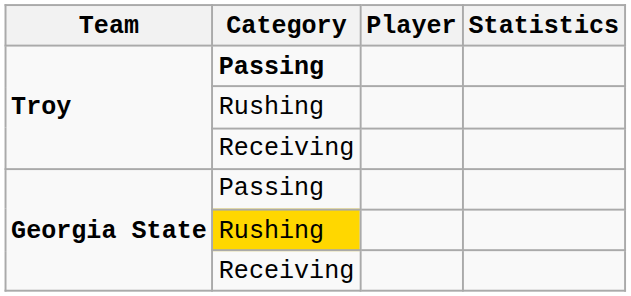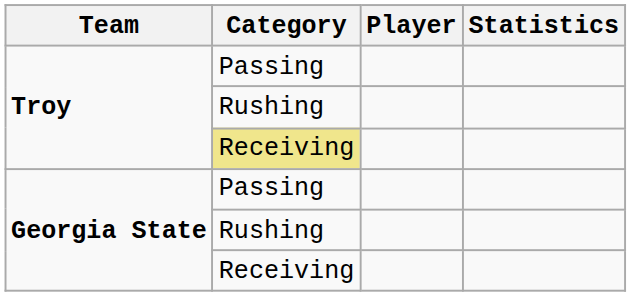(271, 66) bold -> (271, 66) normal
(287, 148) no background -> (287, 148) khaki background
(271, 230) gold background -> (271, 230) no background
